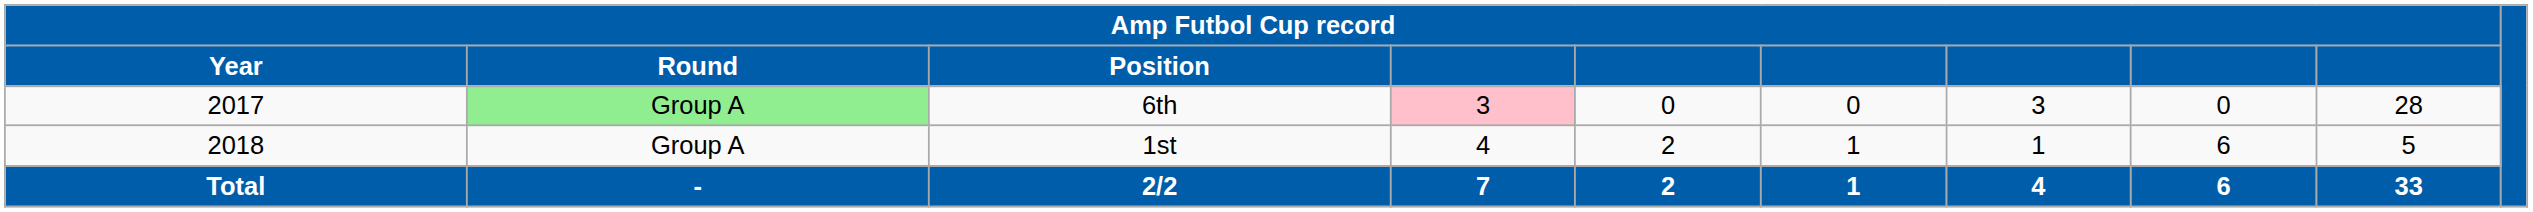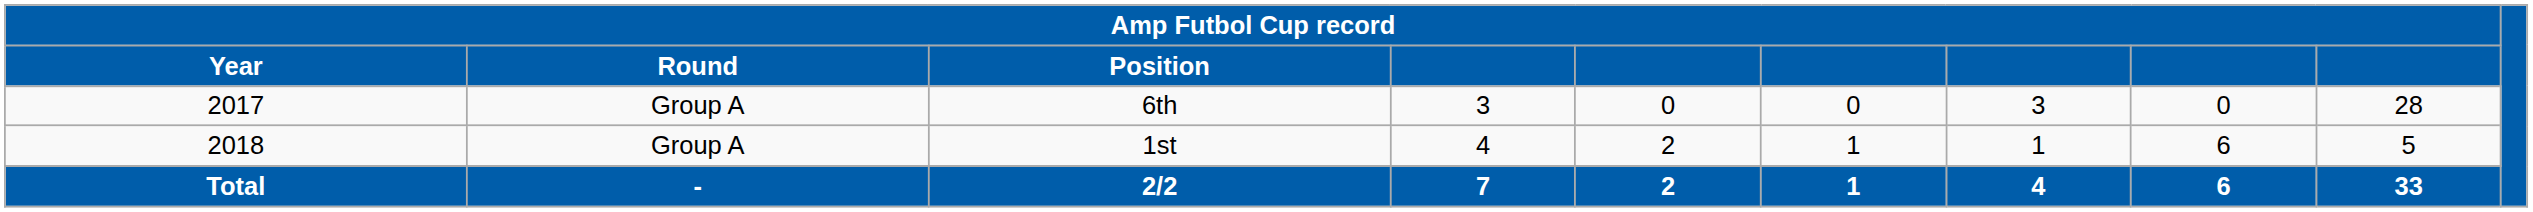(698, 106) lightgreen background -> (698, 106) no background
(1483, 106) pink background -> (1483, 106) no background
